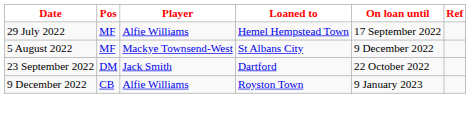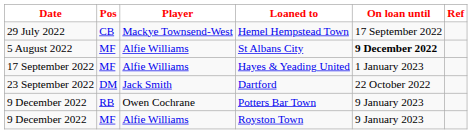(107, 31) MF -> (107, 31) CB
(156, 31) Alfie Williams -> (178, 31) Mackye Townsend-West
(178, 48) Mackye Townsend-West -> (156, 48) Alfie Williams
(394, 48) normal -> (396, 48) bold
+ row: (294, 66)
+ row: (277, 102)
(107, 84) CB -> (107, 119) MF
